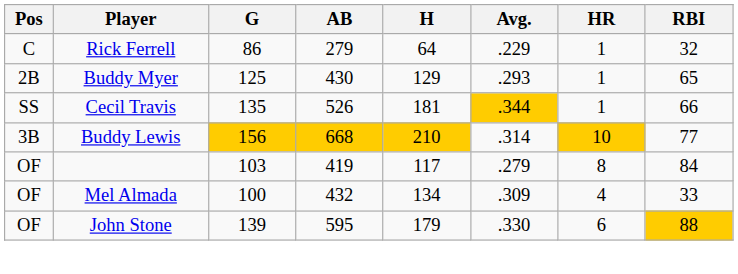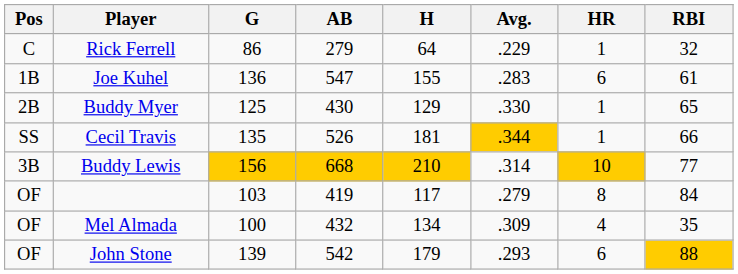+ row: (131, 78)
(514, 78) .293 -> (514, 107) .330
(689, 195) 33 -> (689, 225) 35
(339, 225) 595 -> (339, 254) 542
(514, 225) .330 -> (514, 254) .293
